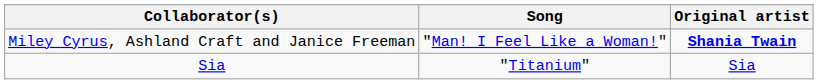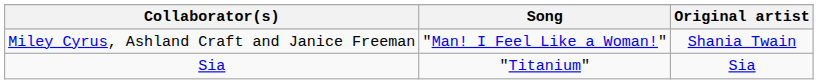(742, 41) bold -> (742, 41) normal
